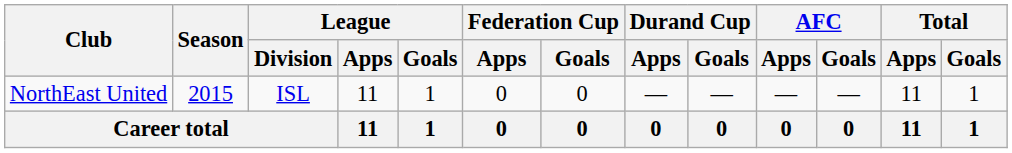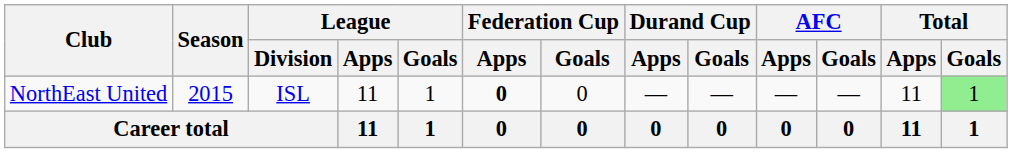(501, 93) normal -> (501, 93) bold
(974, 93) no background -> (974, 93) lightgreen background
